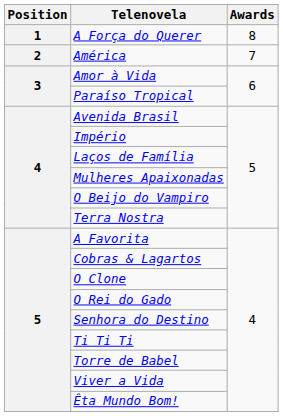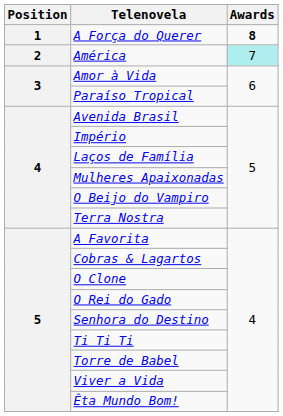(252, 35) normal -> (252, 35) bold
(252, 55) no background -> (252, 55) paleturquoise background
